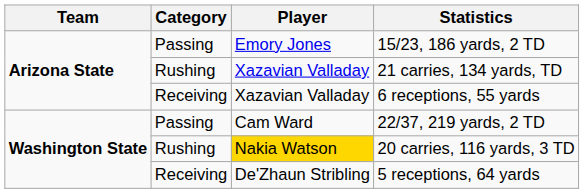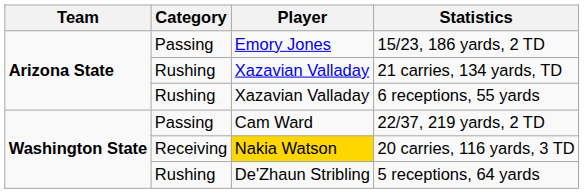(191, 96) Receiving -> (185, 96) Rushing
(185, 148) Rushing -> (191, 148) Receiving
(191, 174) Receiving -> (185, 174) Rushing
